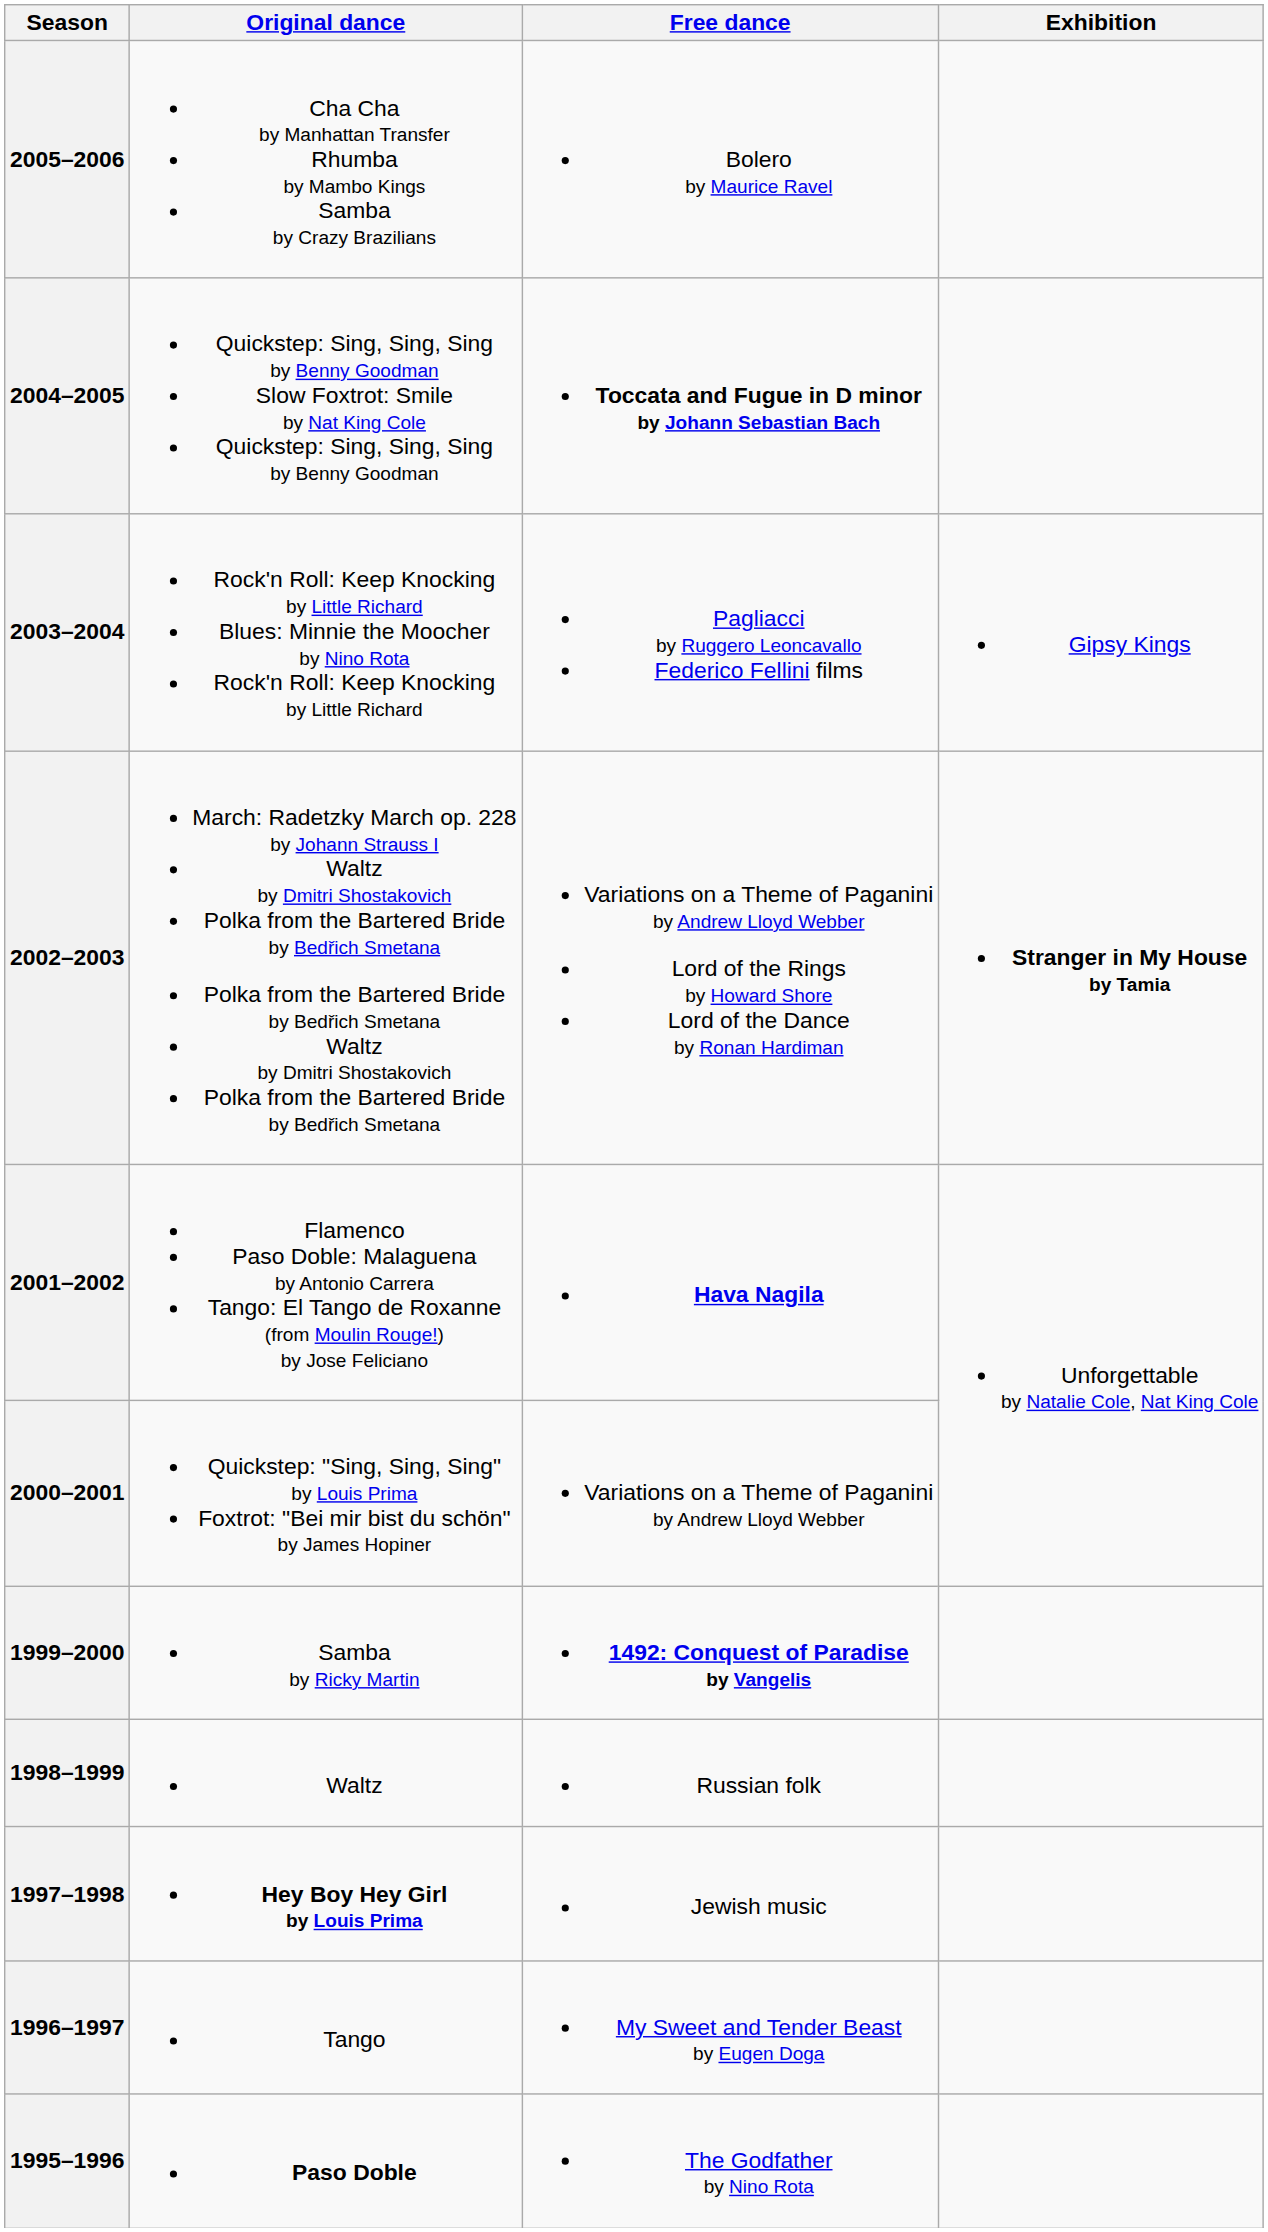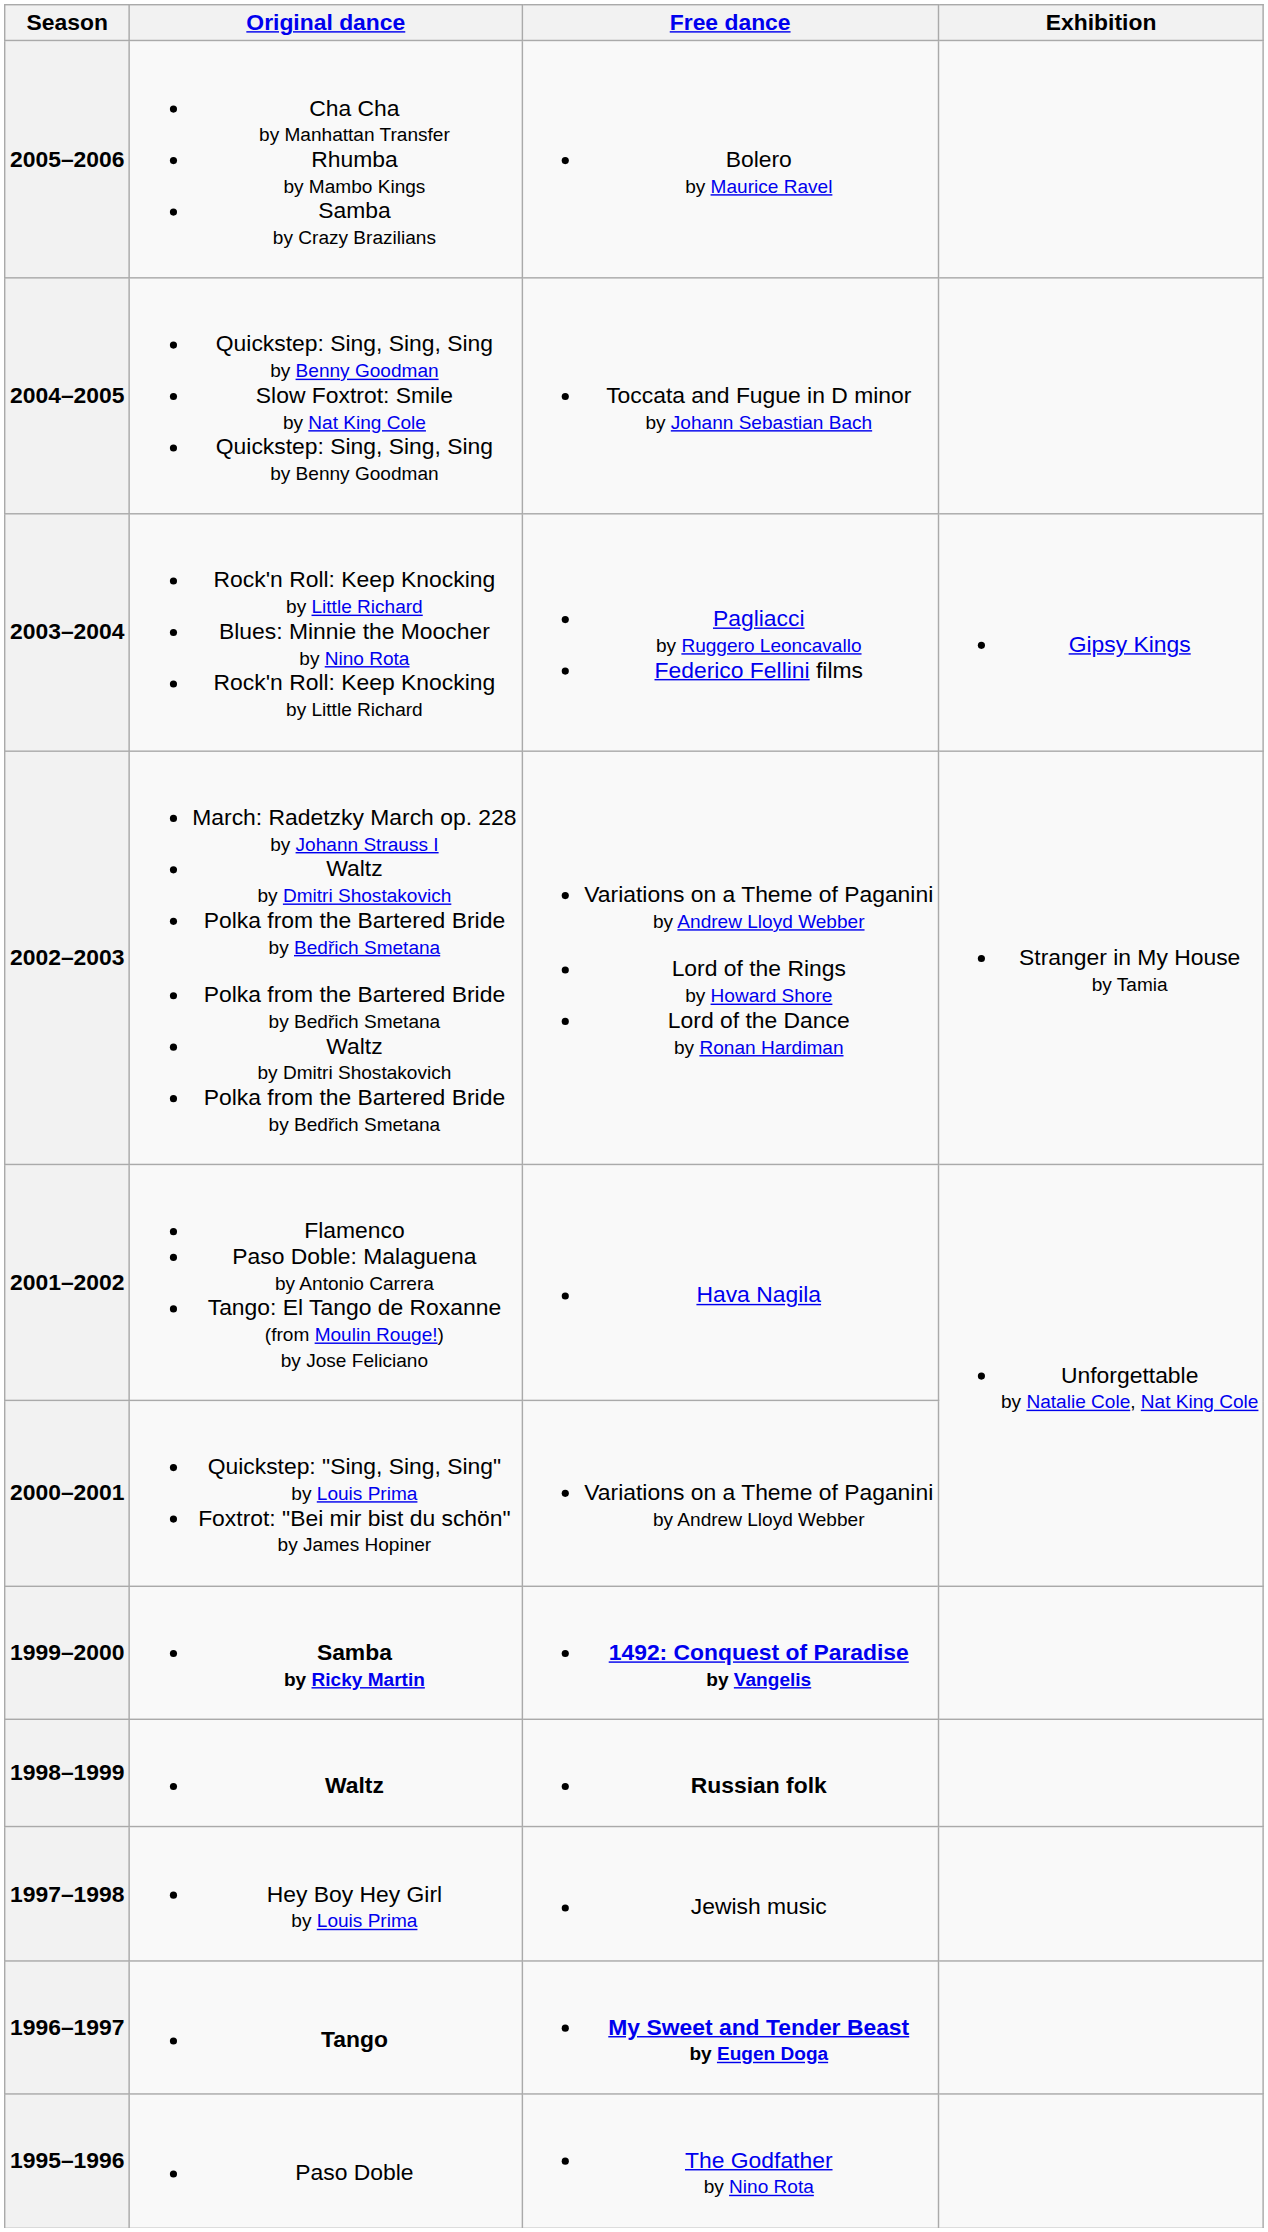(730, 409) bold -> (730, 409) normal
(1101, 970) bold -> (1101, 970) normal
(730, 1295) bold -> (730, 1295) normal
(326, 1665) normal -> (326, 1665) bold
(326, 1786) normal -> (326, 1786) bold
(730, 1786) normal -> (730, 1786) bold
(326, 1907) bold -> (326, 1907) normal
(326, 2040) normal -> (326, 2040) bold
(730, 2040) normal -> (730, 2040) bold
(326, 2174) bold -> (326, 2174) normal
